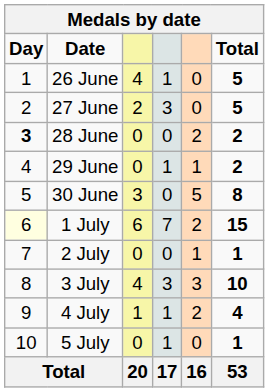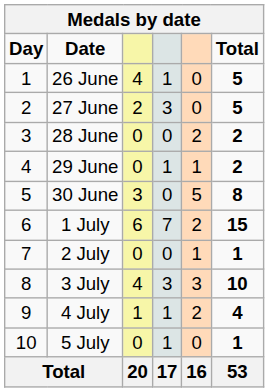(26, 136) bold -> (26, 136) normal
(26, 225) lightyellow background -> (26, 225) no background
